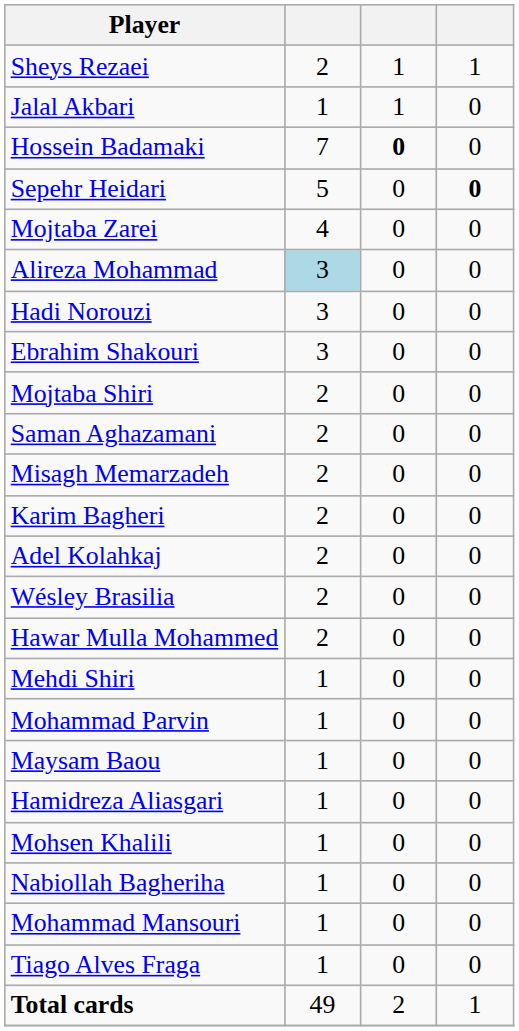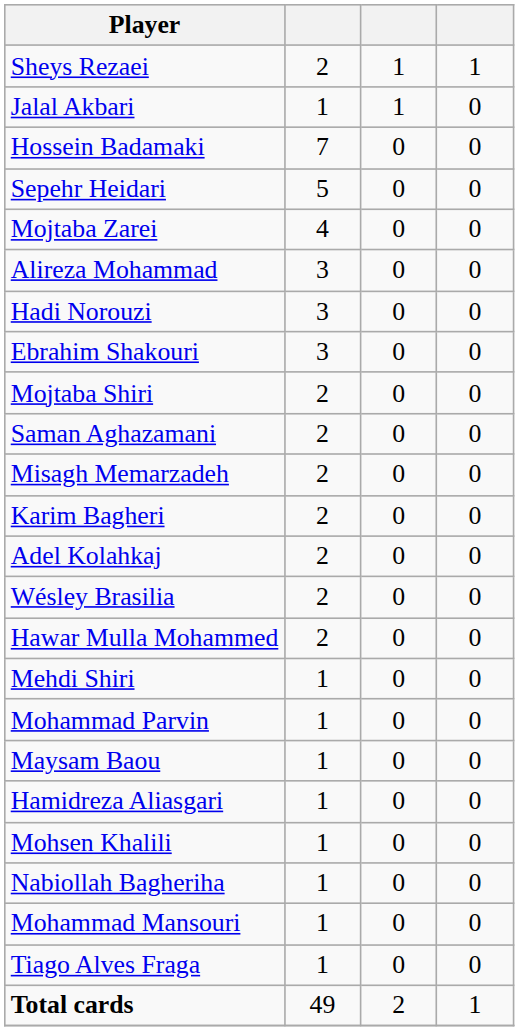(399, 147) bold -> (399, 147) normal
(475, 188) bold -> (475, 188) normal
(322, 270) lightblue background -> (322, 270) no background
